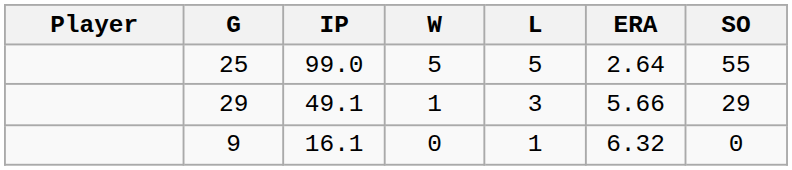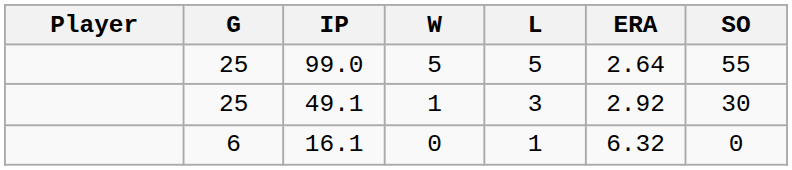(234, 105) 29 -> (234, 105) 25
(636, 105) 5.66 -> (636, 105) 2.92
(736, 105) 29 -> (736, 105) 30
(234, 144) 9 -> (234, 144) 6
